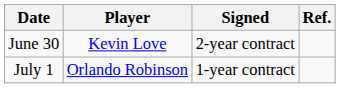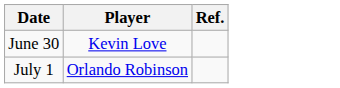- column: (245, 17)
